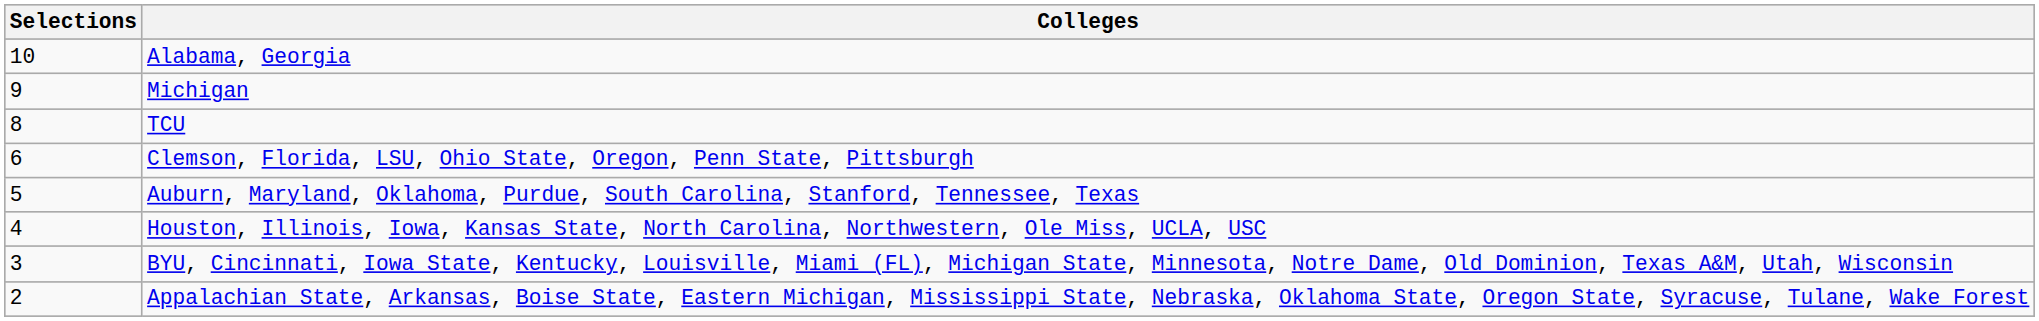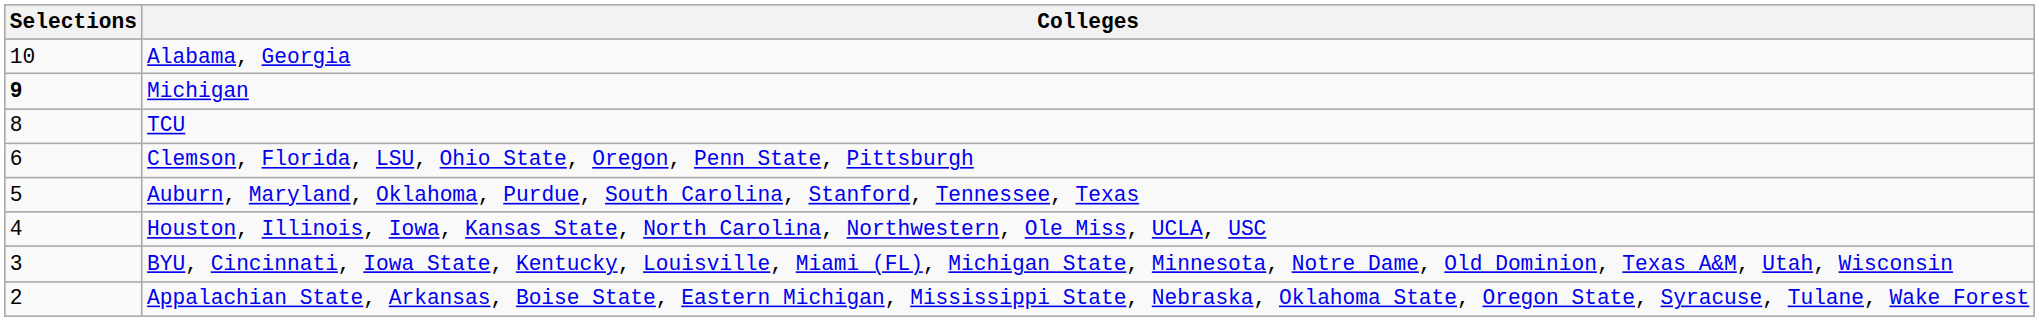(16, 91) normal -> (16, 91) bold
